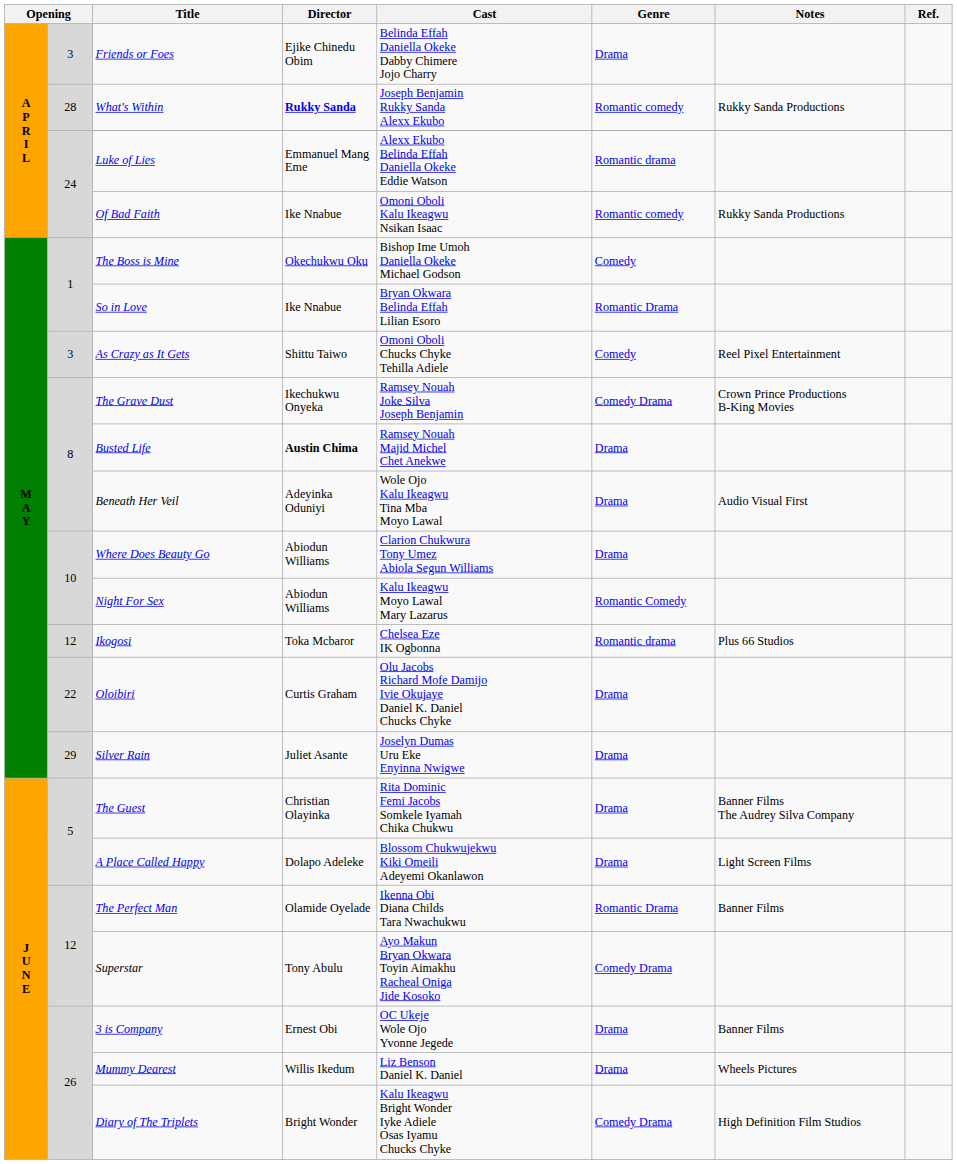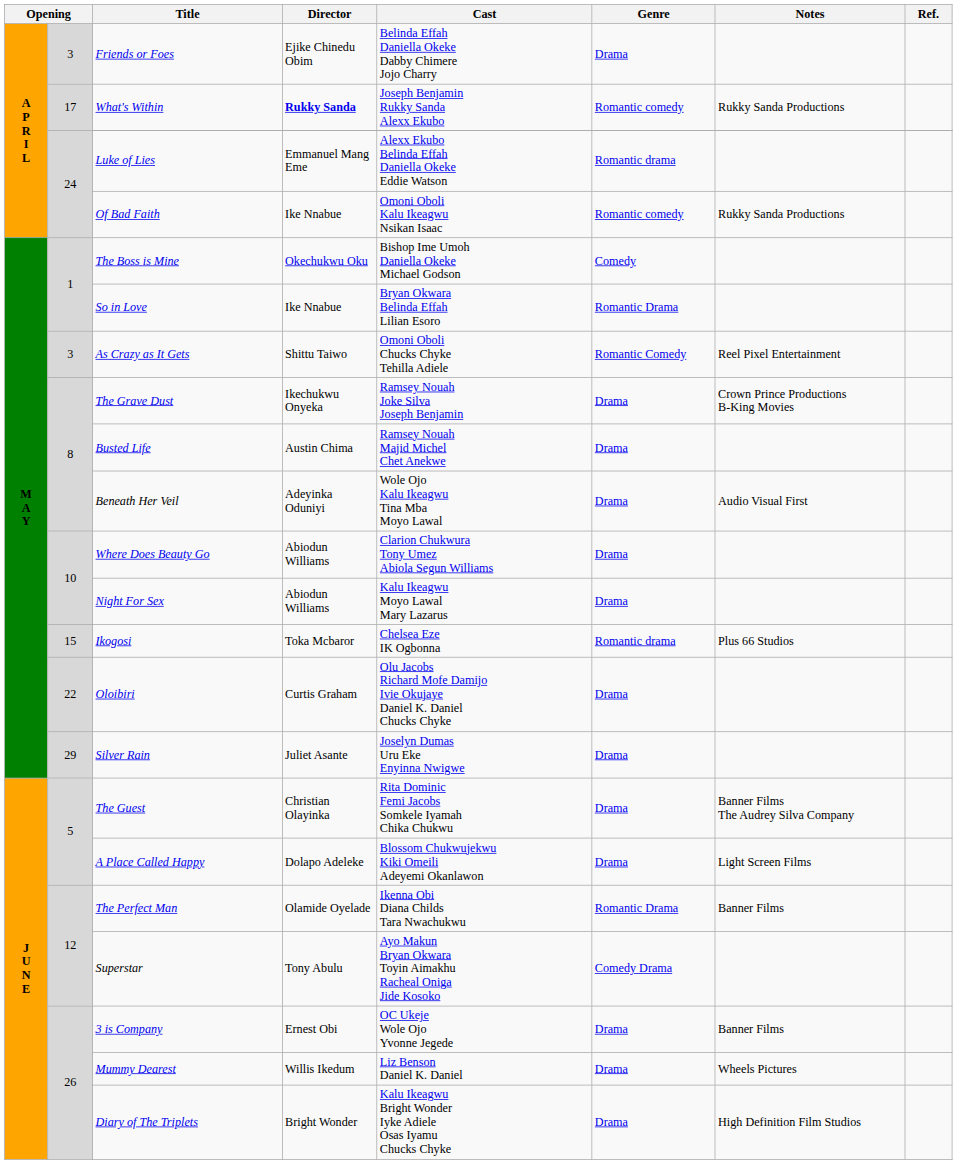(70, 107) 28 -> (70, 107) 17
(615, 354) Comedy -> (641, 354) Romantic Comedy
(634, 400) Comedy Drama -> (611, 400) Drama
(321, 447) bold -> (319, 447) normal
(641, 601) Romantic Comedy -> (611, 601) Drama
(70, 641) 12 -> (70, 641) 15
(634, 1122) Comedy Drama -> (611, 1122) Drama
